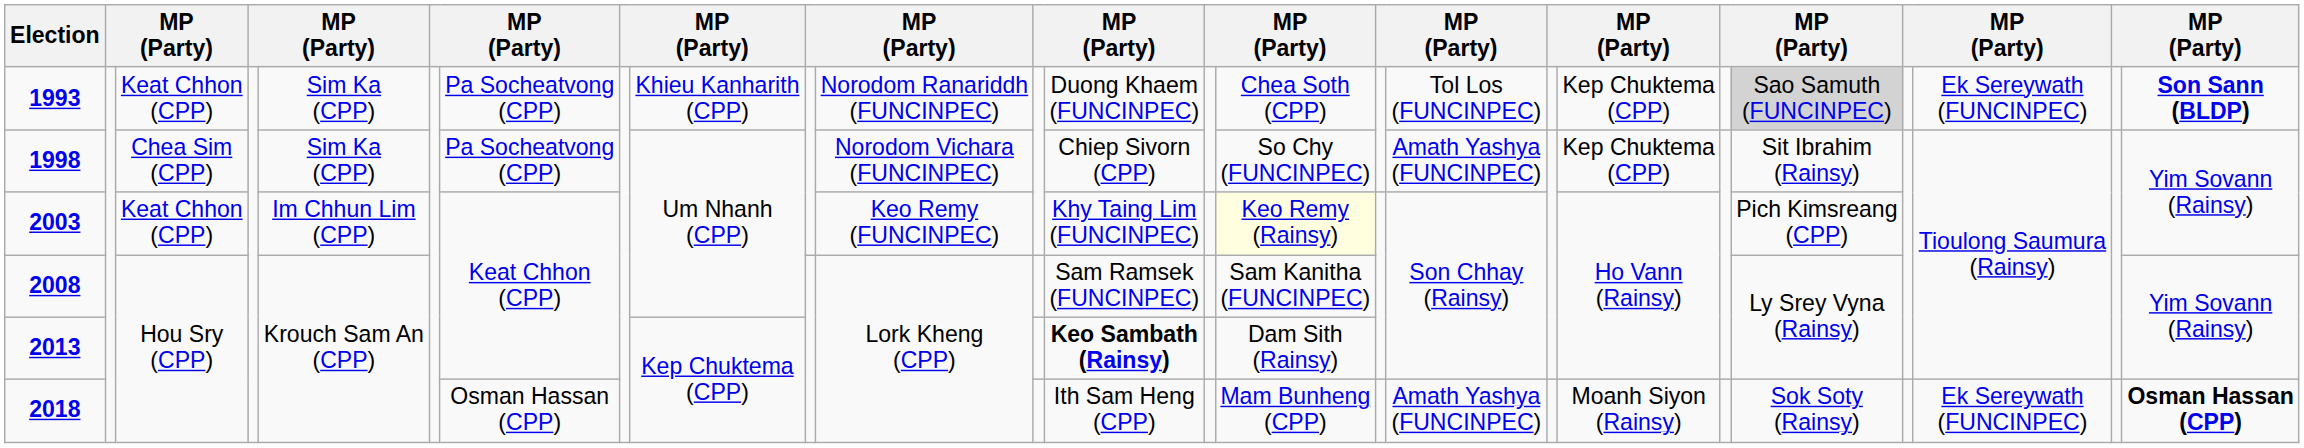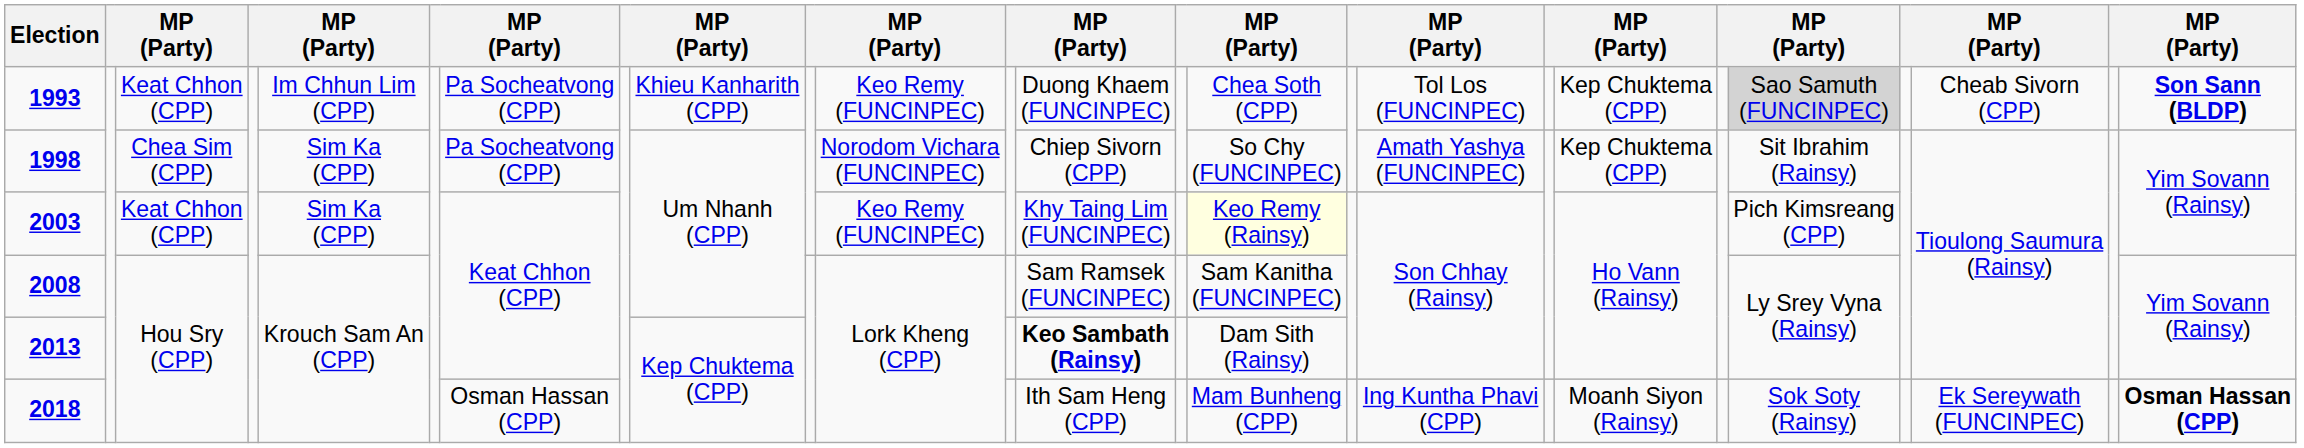(344, 98) Sim Ka (CPP) -> (344, 98) Im Chhun Lim (CPP)
(924, 98) Norodom Ranariddh (FUNCINPEC) -> (910, 98) Keo Remy (FUNCINPEC)
(2012, 98) Ek Sereywath (FUNCINPEC) -> (2010, 98) Cheab Sivorn (CPP)
(344, 223) Im Chhun Lim (CPP) -> (344, 223) Sim Ka (CPP)
(1466, 410) Amath Yashya (FUNCINPEC) -> (1451, 410) Ing Kuntha Phavi (CPP)
